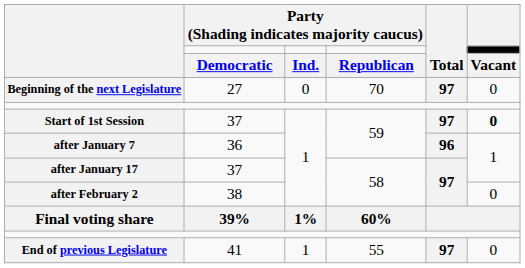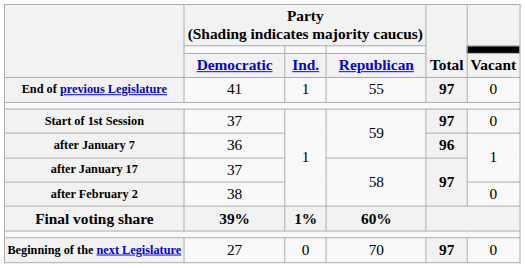rows swapped: (94, 250) <-> (94, 89)
(493, 121) bold -> (493, 121) normal
